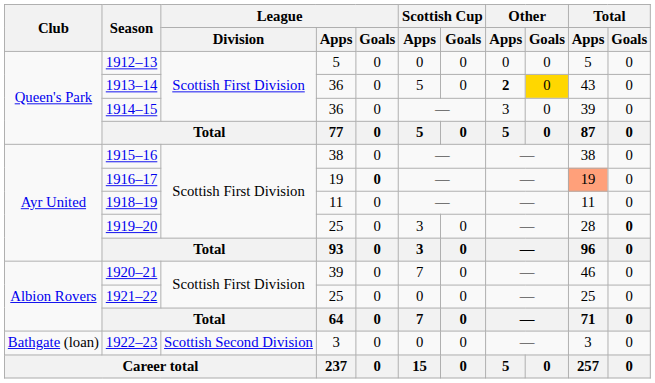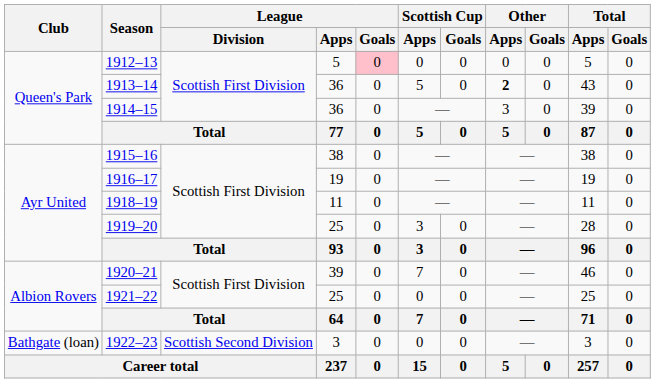(377, 62) no background -> (377, 62) pink background
(547, 86) gold background -> (547, 86) no background
(377, 179) bold -> (377, 179) normal
(588, 179) lightsalmon background -> (588, 179) no background
(629, 226) bold -> (629, 226) normal
